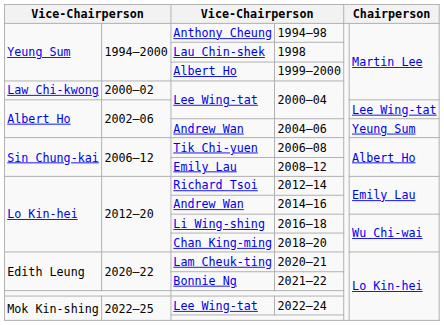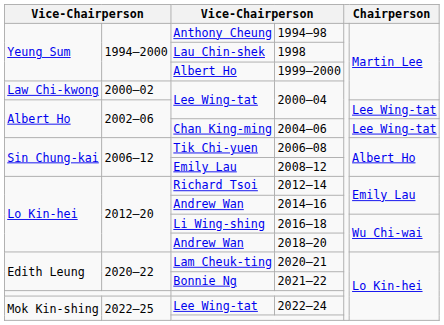(209, 128) Andrew Wan -> (223, 128) Chan King-ming
(384, 128) Yeung Sum -> (394, 128) Lee Wing-tat
(223, 243) Chan King-ming -> (209, 243) Andrew Wan
